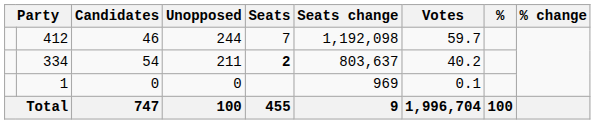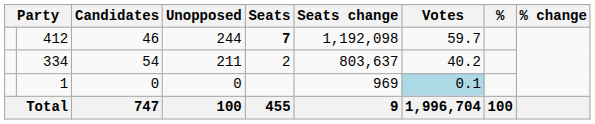(286, 39) normal -> (286, 39) bold
(286, 62) bold -> (286, 62) normal
(468, 85) no background -> (468, 85) lightblue background
